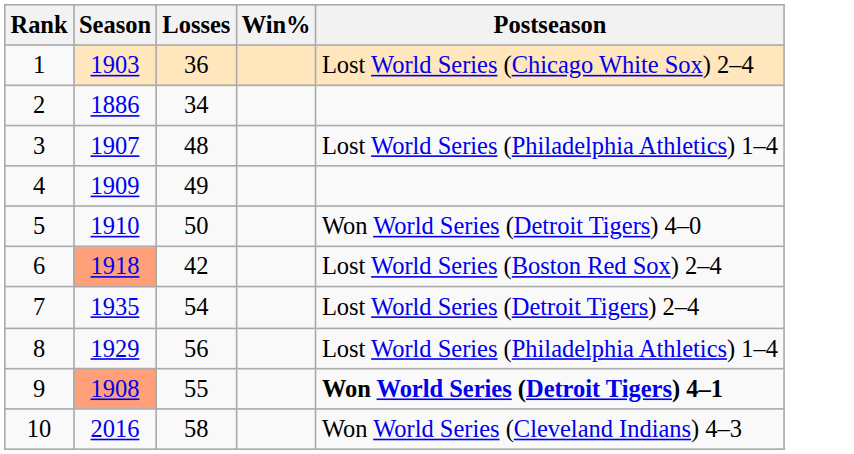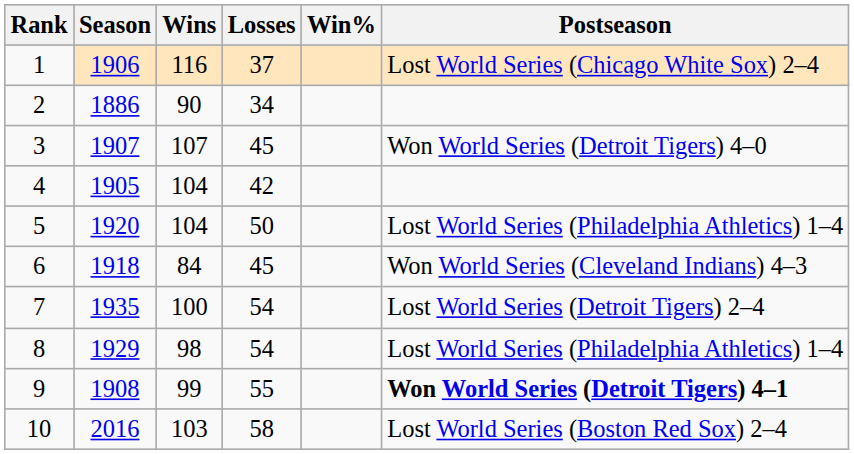+ column: (189, 24)
(115, 65) 1903 -> (115, 65) 1906
(196, 65) 36 -> (262, 65) 37
(196, 145) 48 -> (262, 145) 45
(550, 145) Lost World Series (Philadelphia Athletics) 1–4 -> (577, 145) Won World Series (Detroit Tigers) 4–0
(115, 186) 1909 -> (115, 186) 1905
(196, 186) 49 -> (262, 186) 42
(115, 226) 1910 -> (115, 226) 1920
(512, 226) Won World Series (Detroit Tigers) 4–0 -> (615, 226) Lost World Series (Philadelphia Athletics) 1–4
(115, 266) lightsalmon background -> (115, 266) no background
(196, 266) 42 -> (262, 266) 45
(522, 266) Lost World Series (Boston Red Sox) 2–4 -> (597, 266) Won World Series (Cleveland Indians) 4–3
(196, 347) 56 -> (262, 347) 54
(115, 388) lightsalmon background -> (115, 388) no background
(532, 428) Won World Series (Cleveland Indians) 4–3 -> (587, 428) Lost World Series (Boston Red Sox) 2–4
